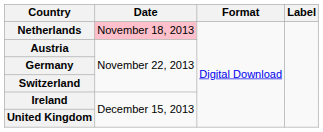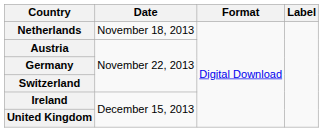(146, 30) pink background -> (146, 30) no background
